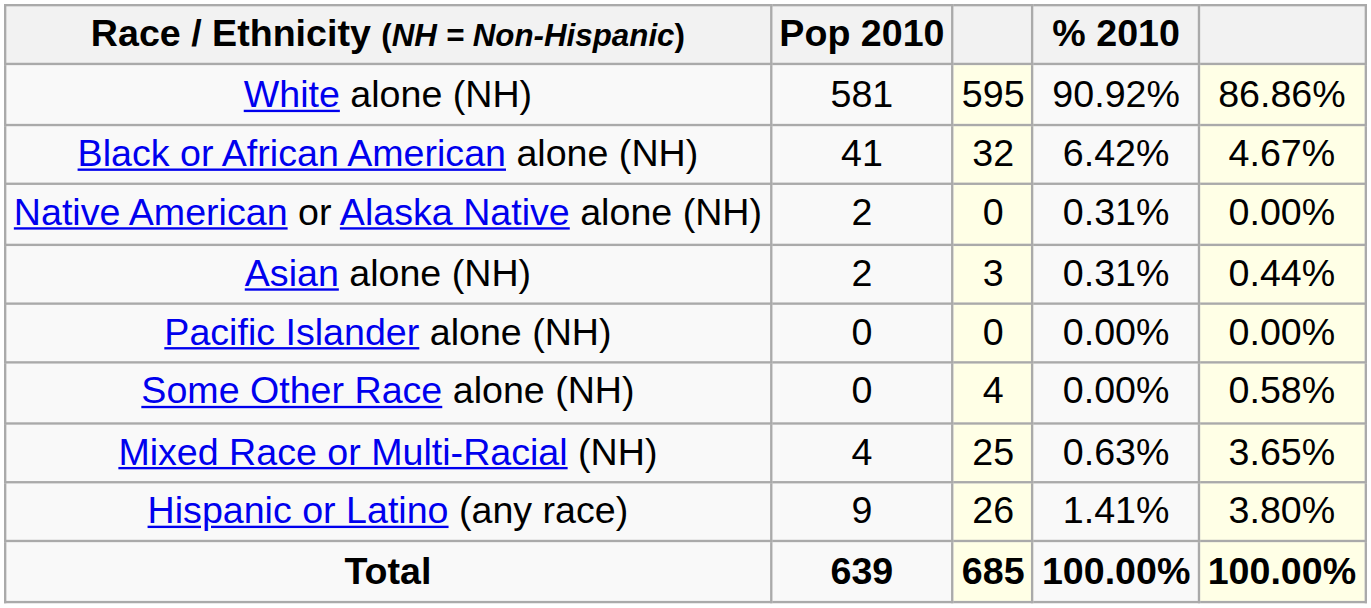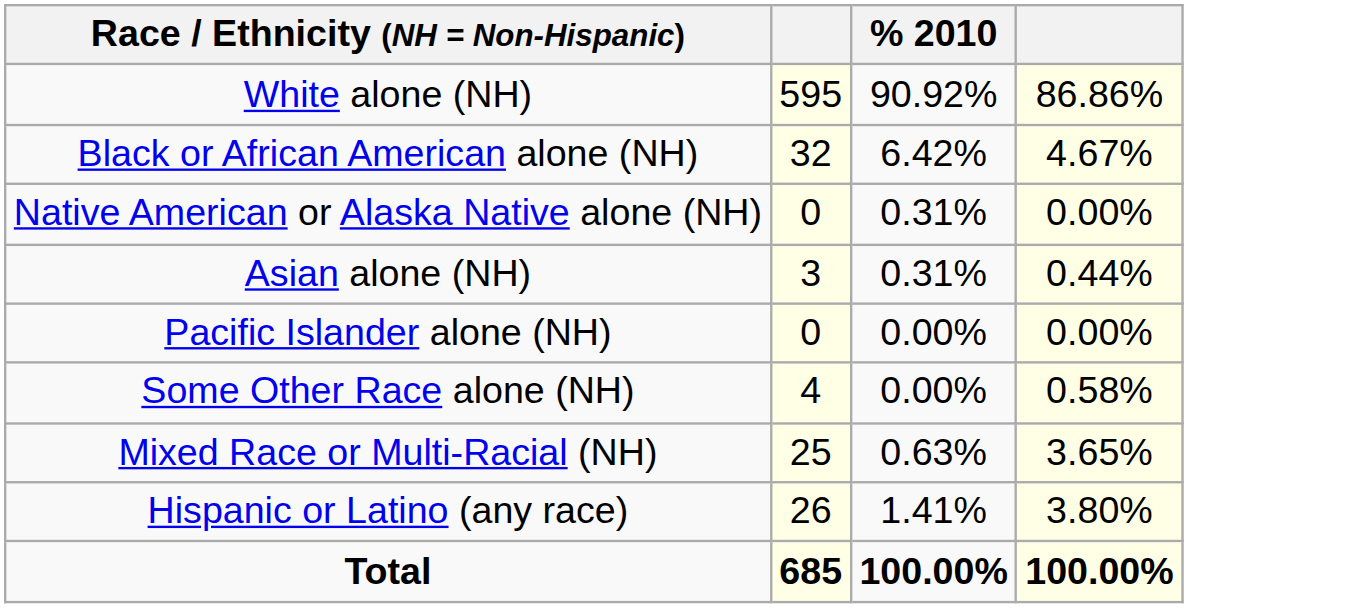- column: (862, 34)
